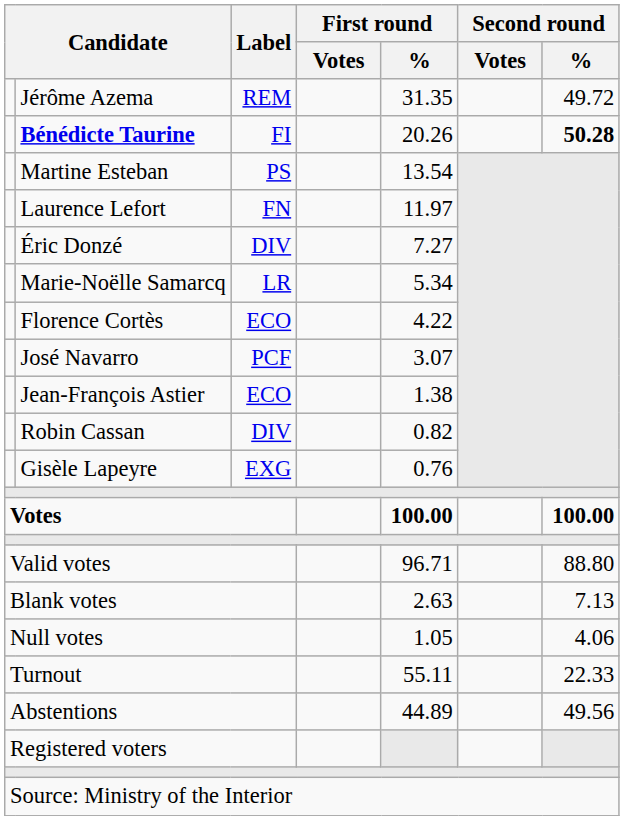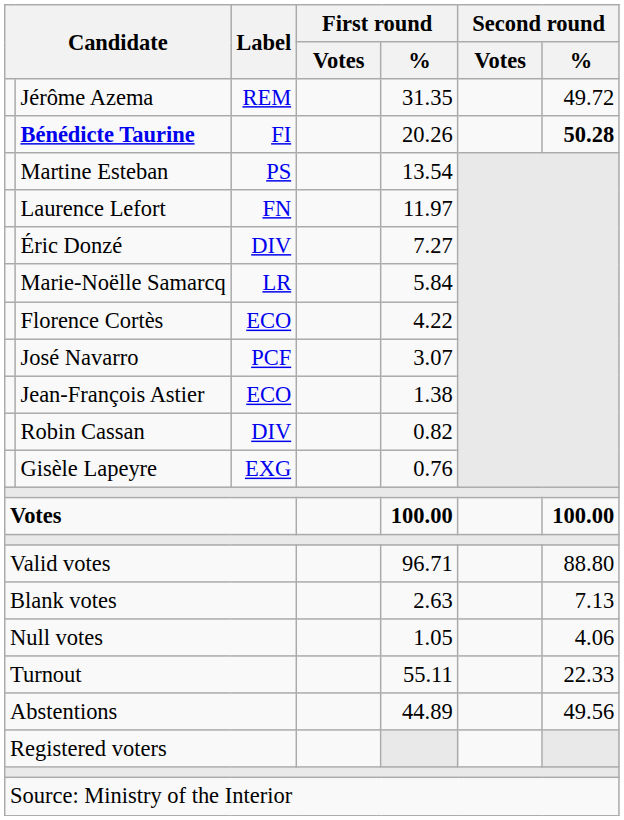(433, 282) 5.34 -> (433, 282) 5.84
